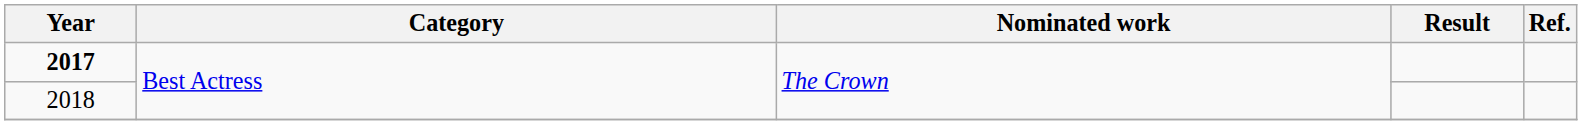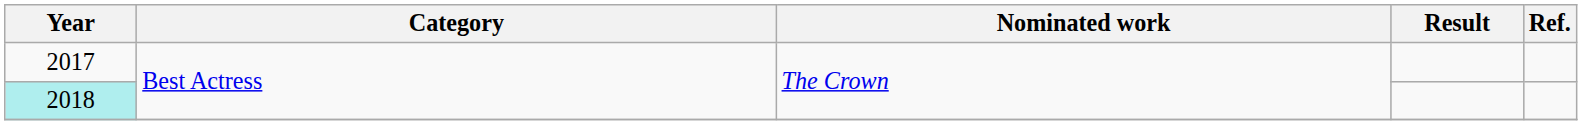(71, 61) bold -> (71, 61) normal
(71, 100) no background -> (71, 100) paleturquoise background
